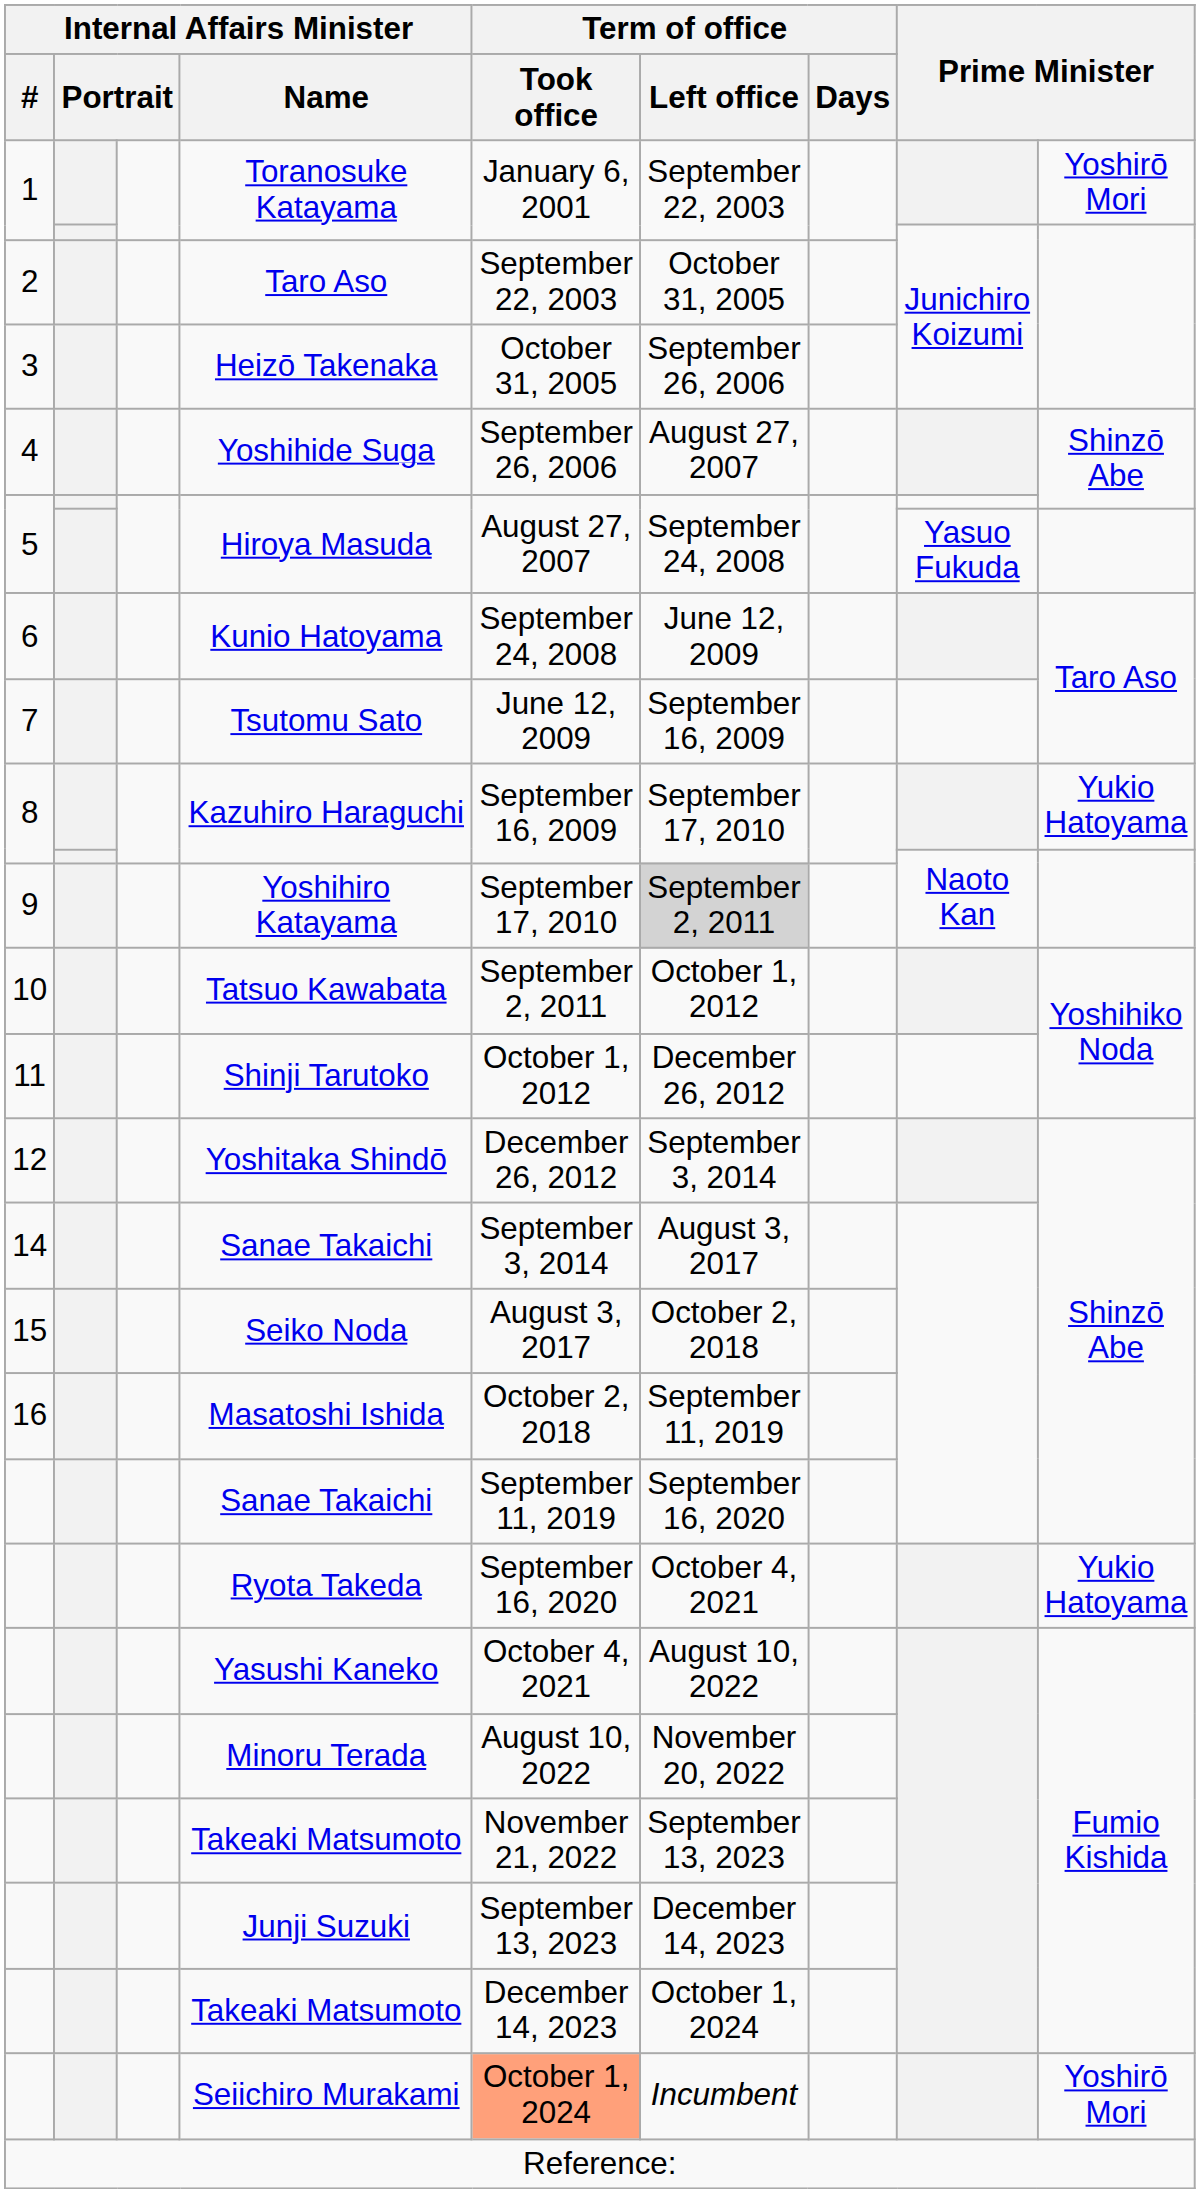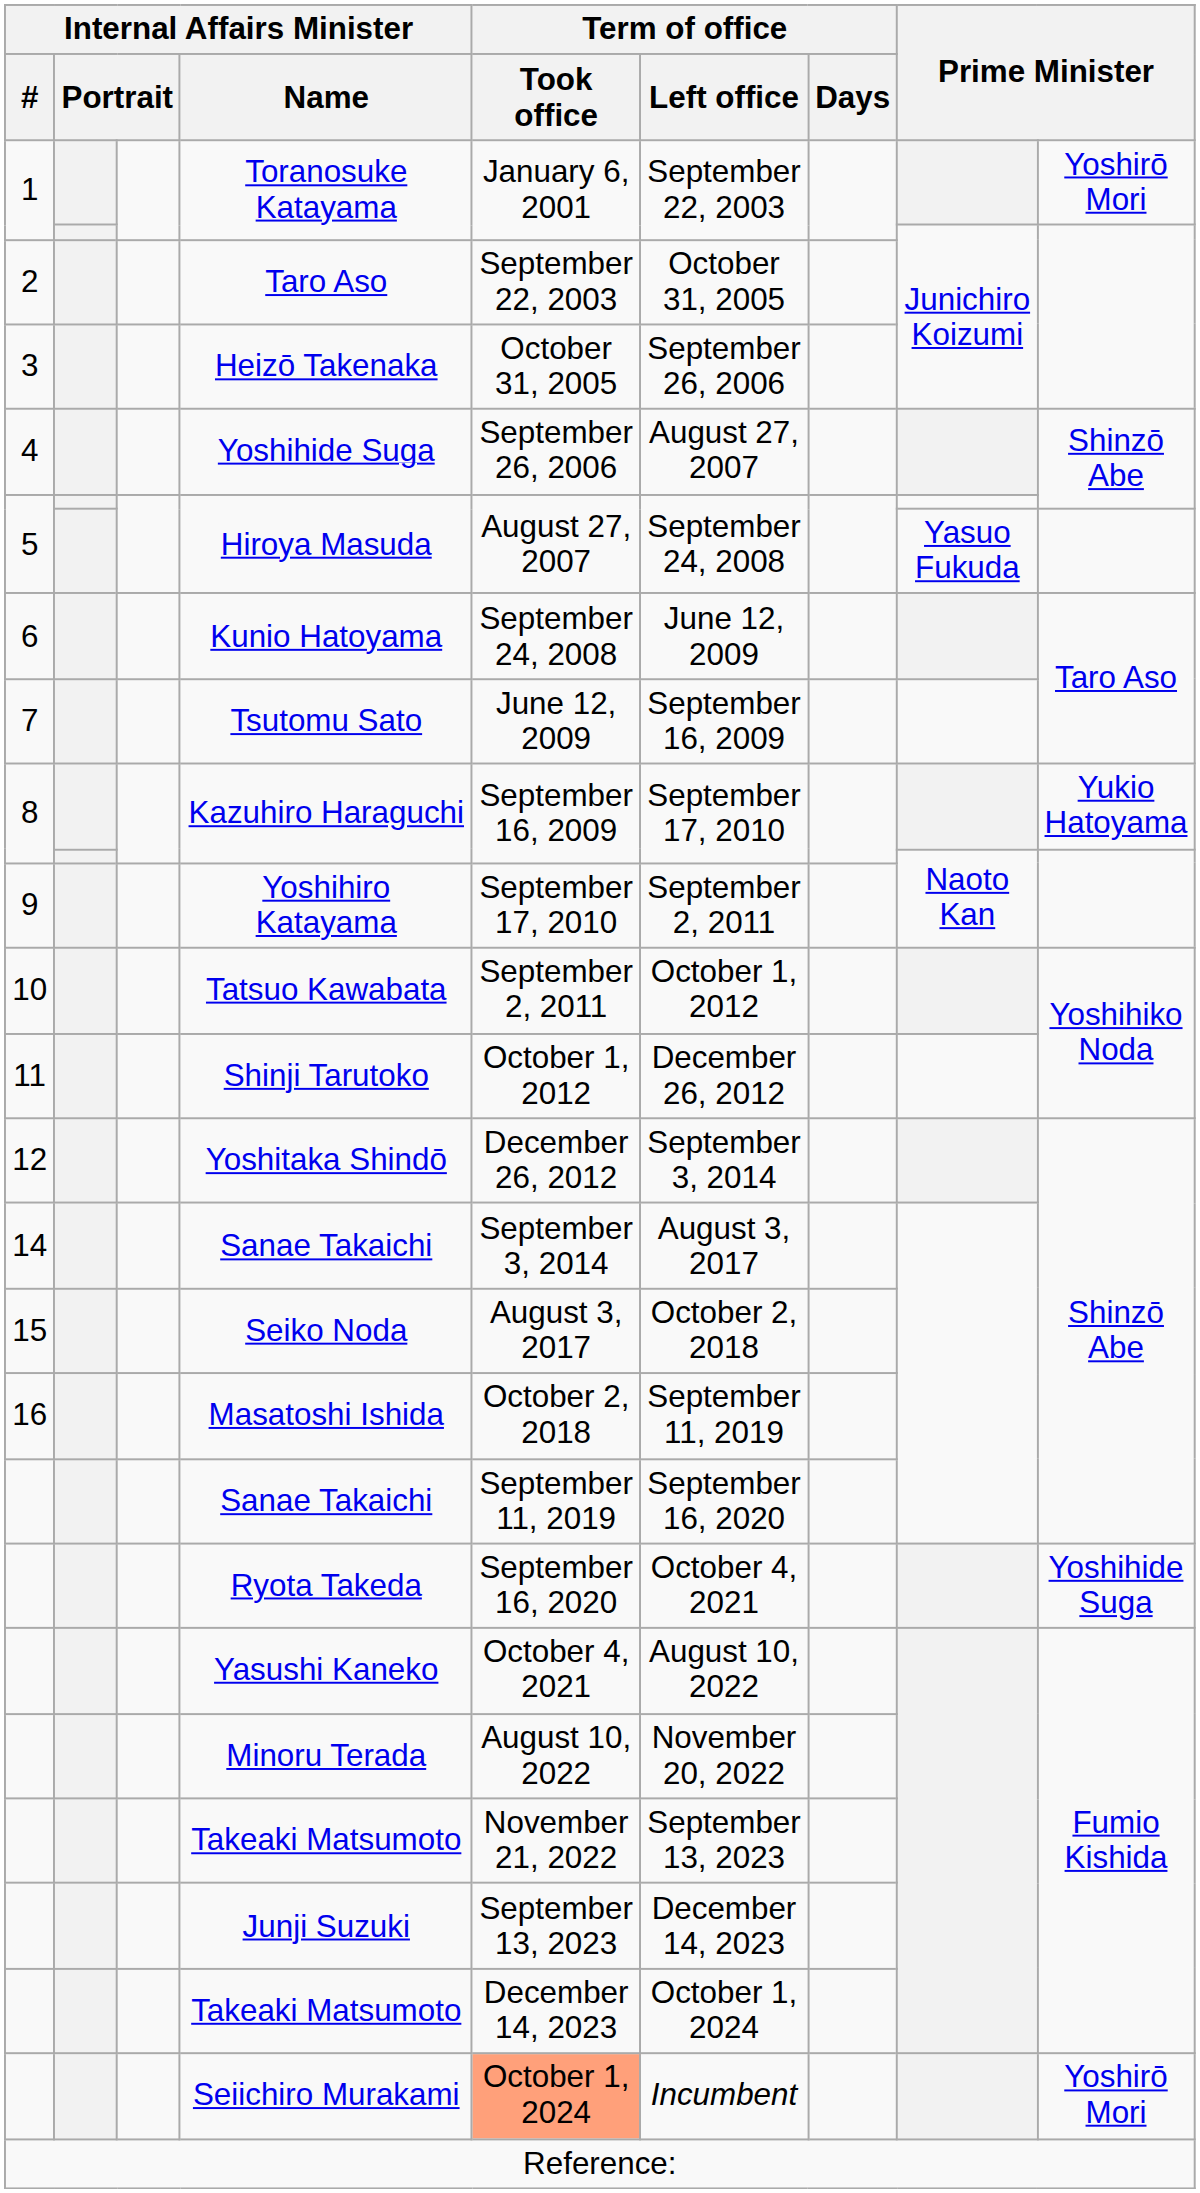(724, 905) lightgrey background -> (724, 905) no background
(1116, 1585) Yukio Hatoyama -> (1116, 1585) Yoshihide Suga
